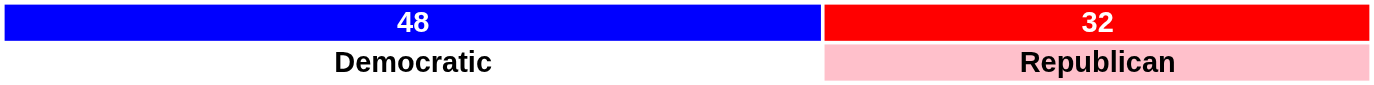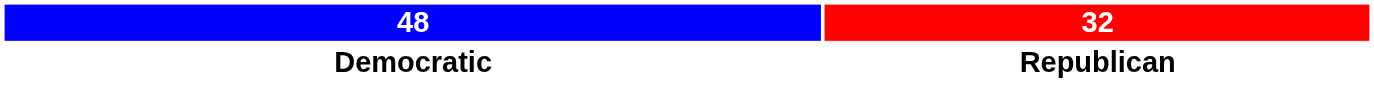(1098, 62) pink background -> (1098, 62) no background
